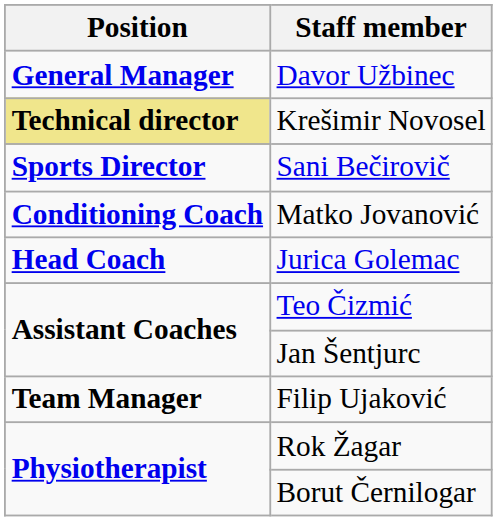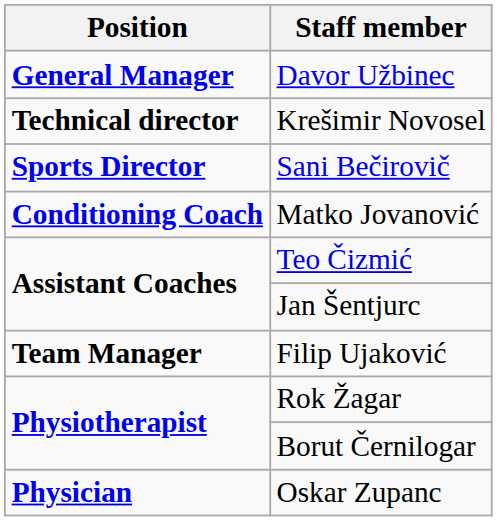(125, 120) khaki background -> (125, 120) no background
- row: (368, 259)
+ row: (359, 492)
